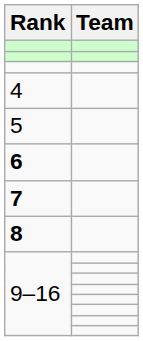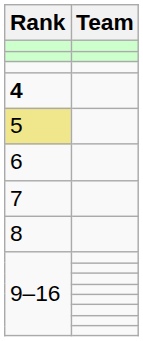(16, 89) normal -> (16, 89) bold
(16, 125) no background -> (16, 125) khaki background
(16, 162) bold -> (16, 162) normal
(16, 198) bold -> (16, 198) normal
(16, 234) bold -> (16, 234) normal
